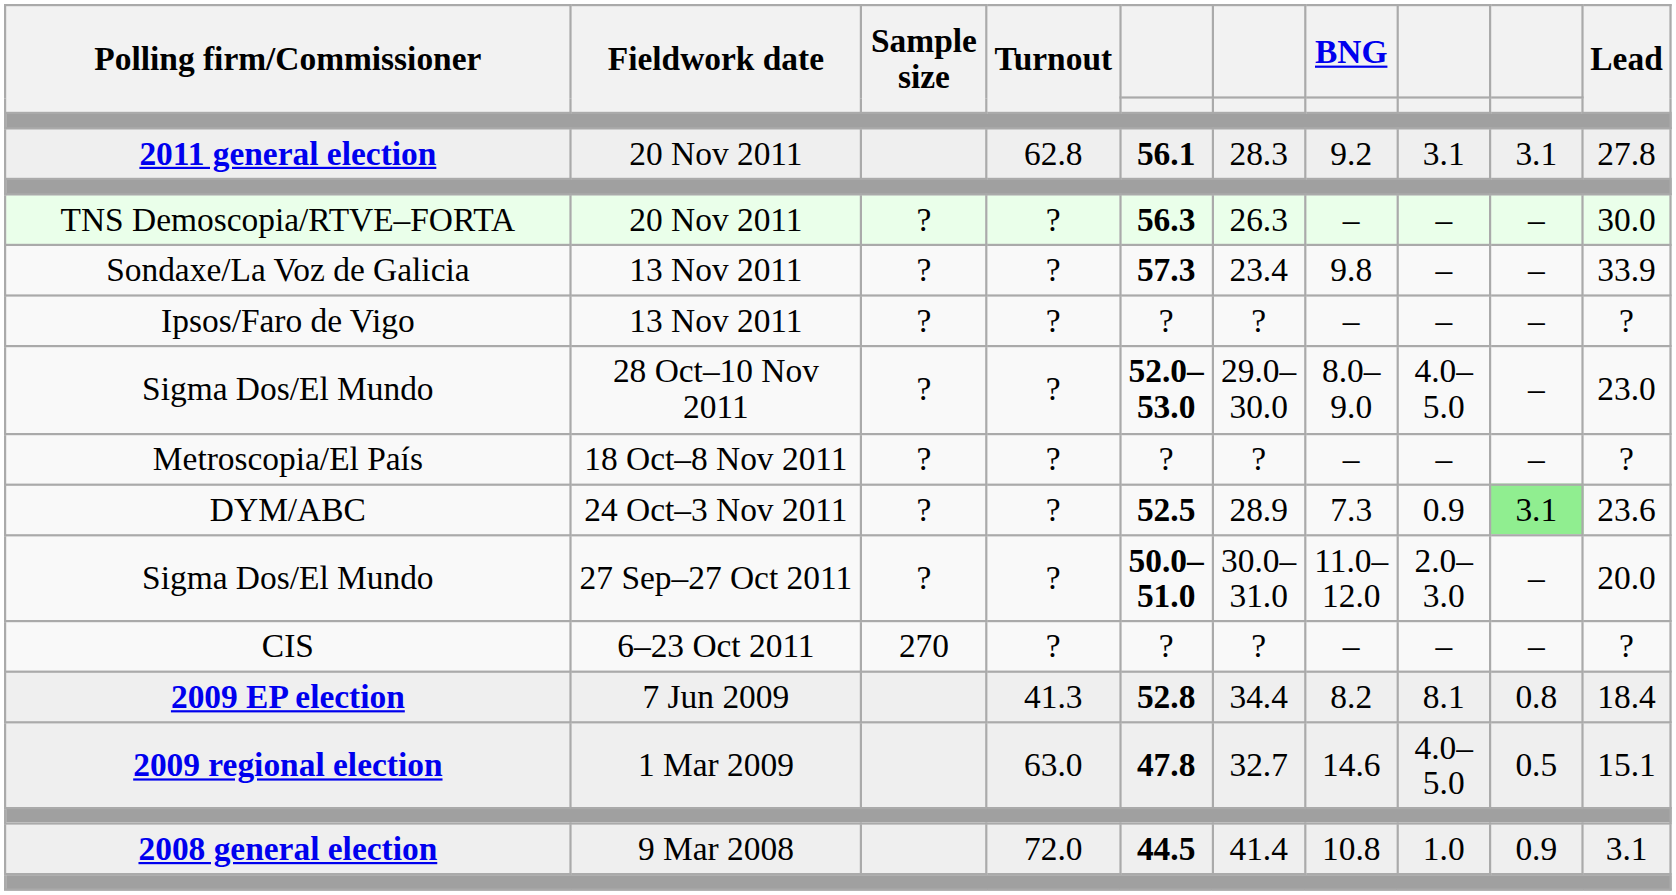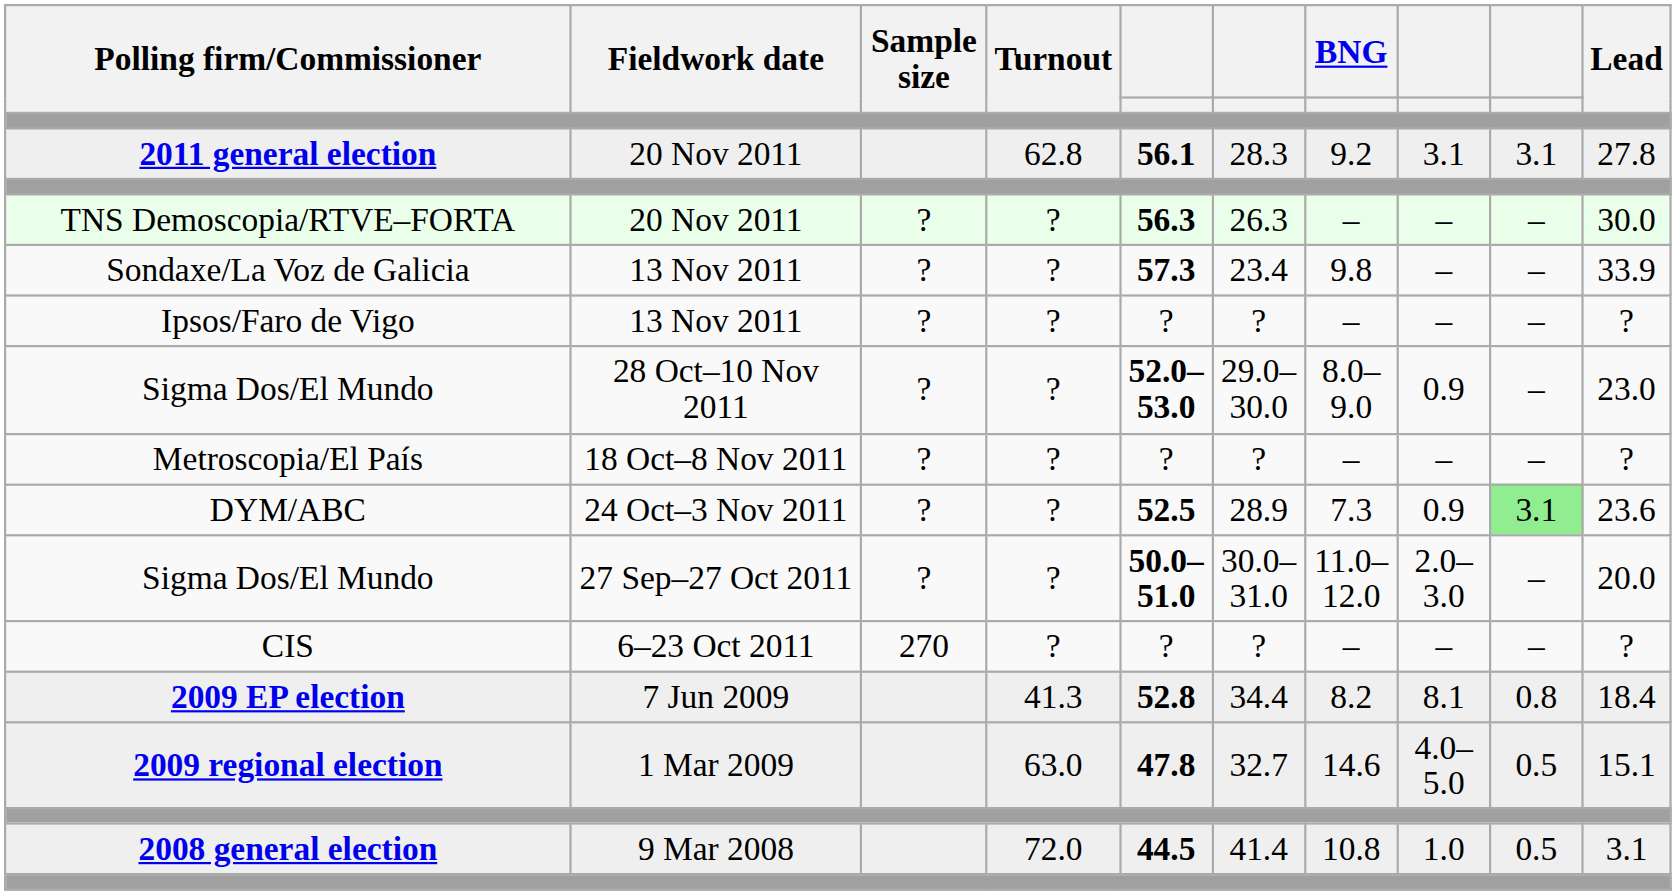(1444, 389) 4.0– 5.0 -> (1444, 389) 0.9
(1536, 848) 0.9 -> (1536, 848) 0.5
